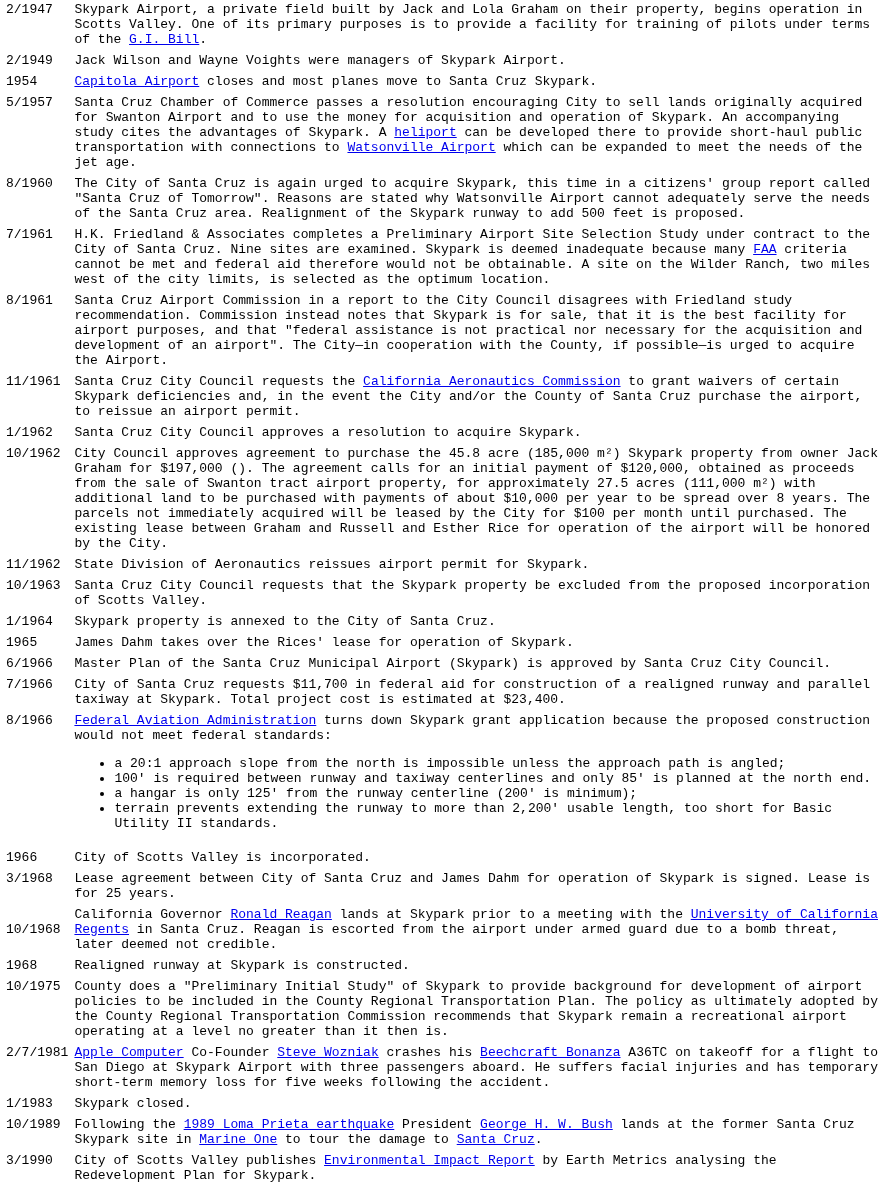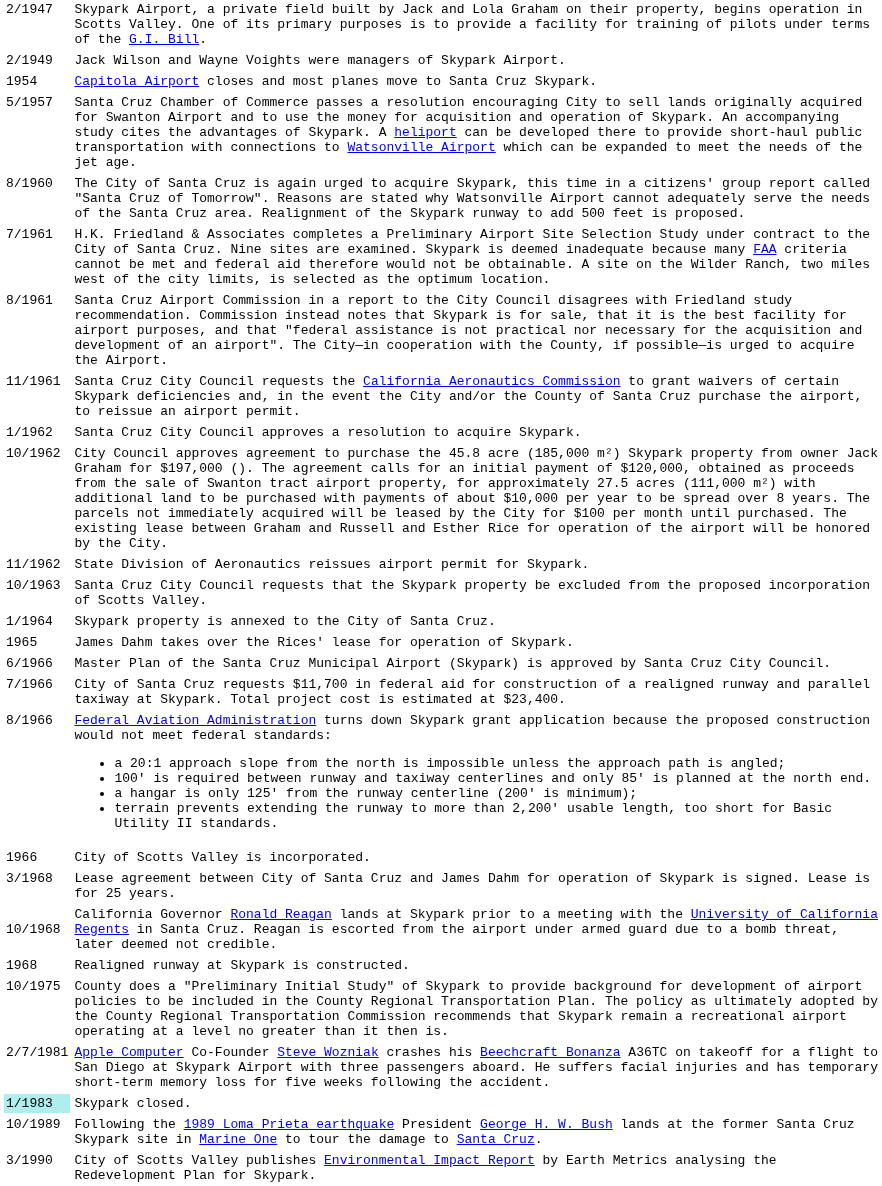(29, 1104) no background -> (29, 1104) paleturquoise background
